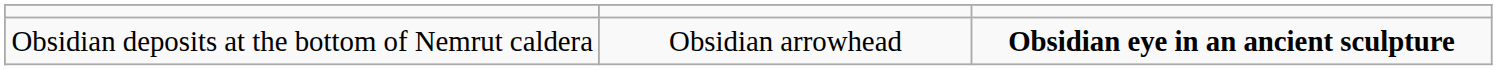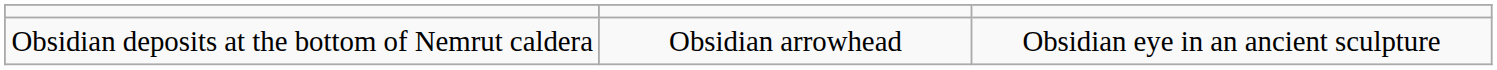(1232, 40) bold -> (1232, 40) normal
